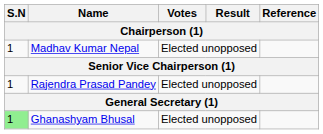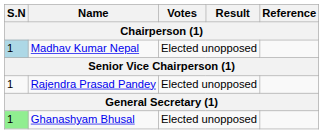(10, 48) no background -> (10, 48) lightblue background
